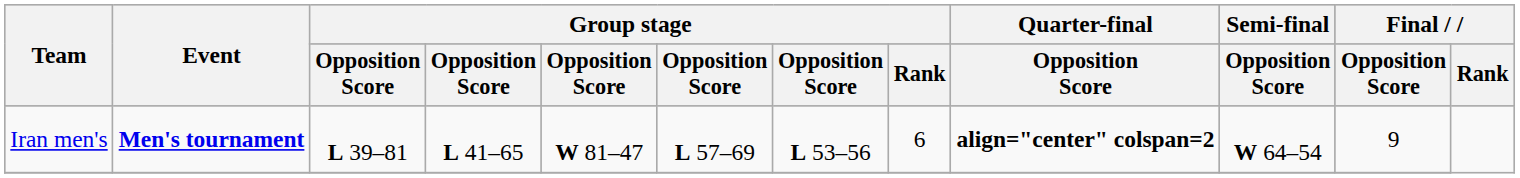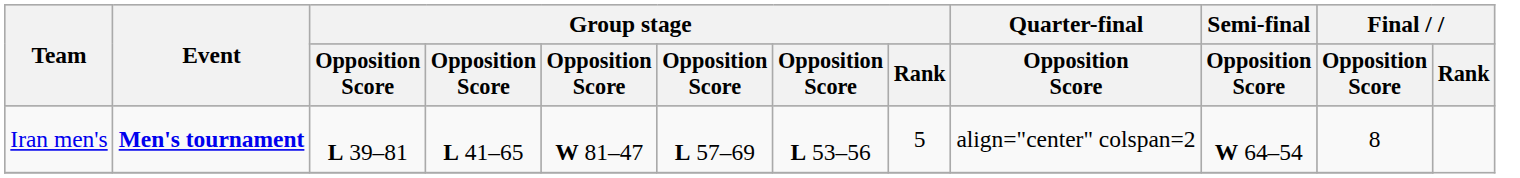(920, 139) 6 -> (920, 139) 5
(1085, 139) bold -> (1076, 139) normal
(1394, 139) 9 -> (1375, 139) 8
